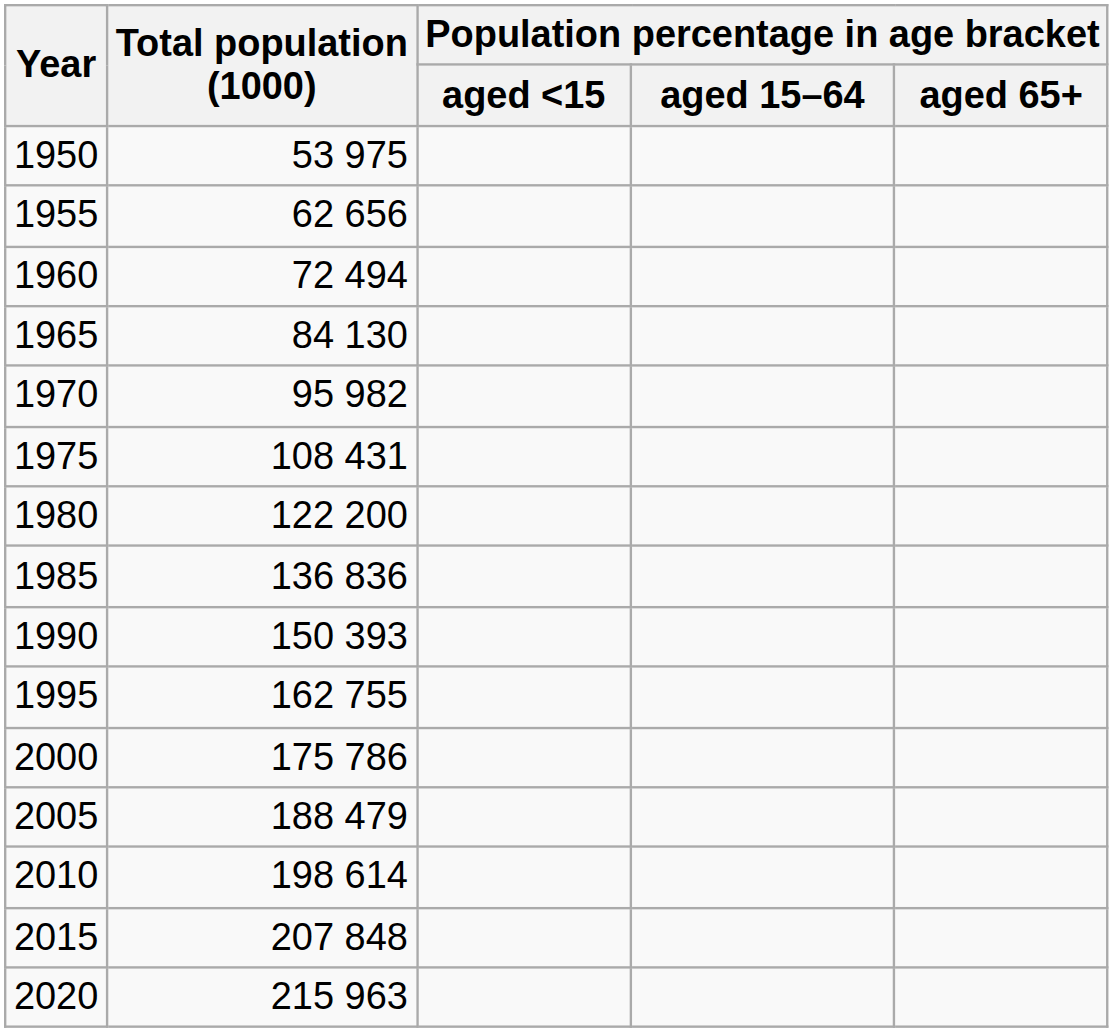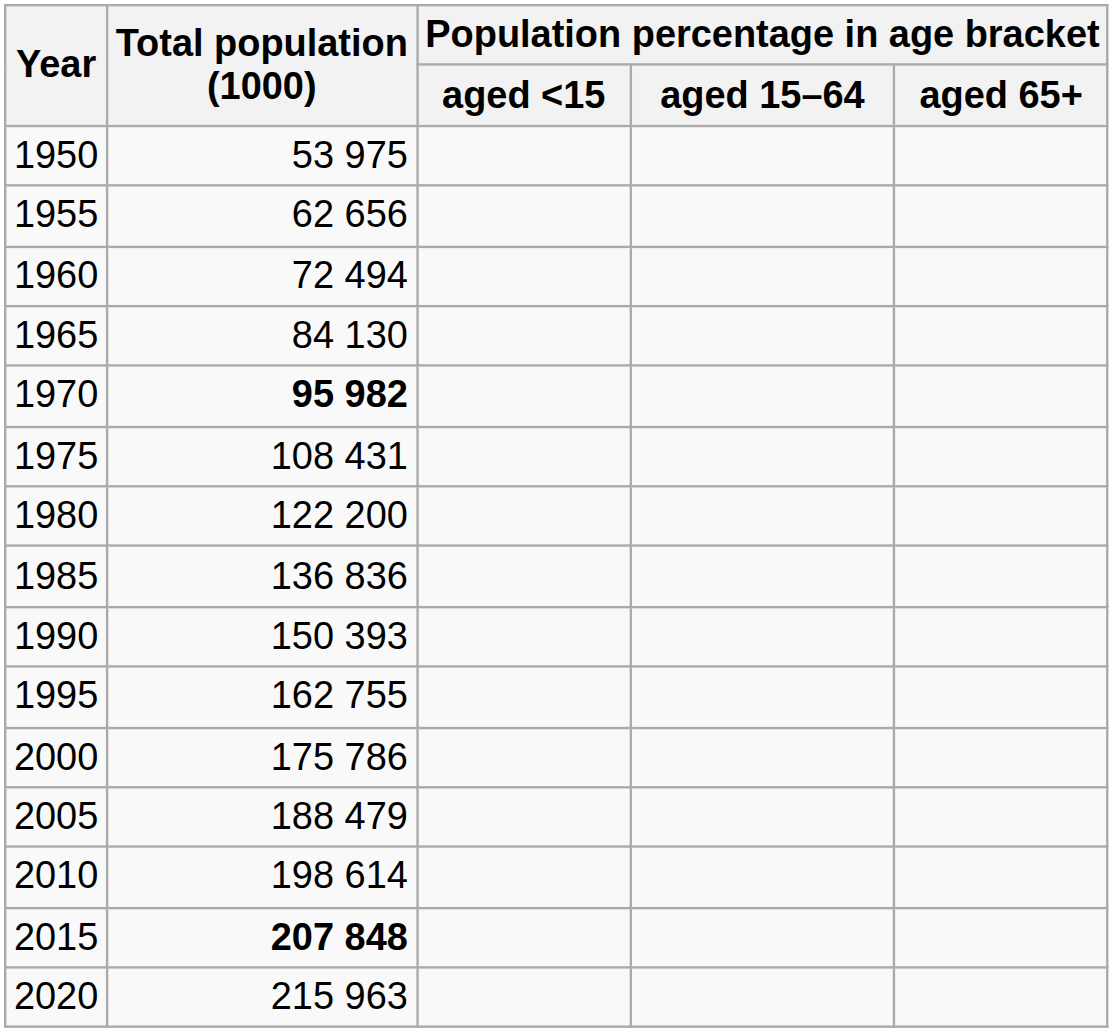(350, 395) normal -> (350, 395) bold
(339, 936) normal -> (339, 936) bold
